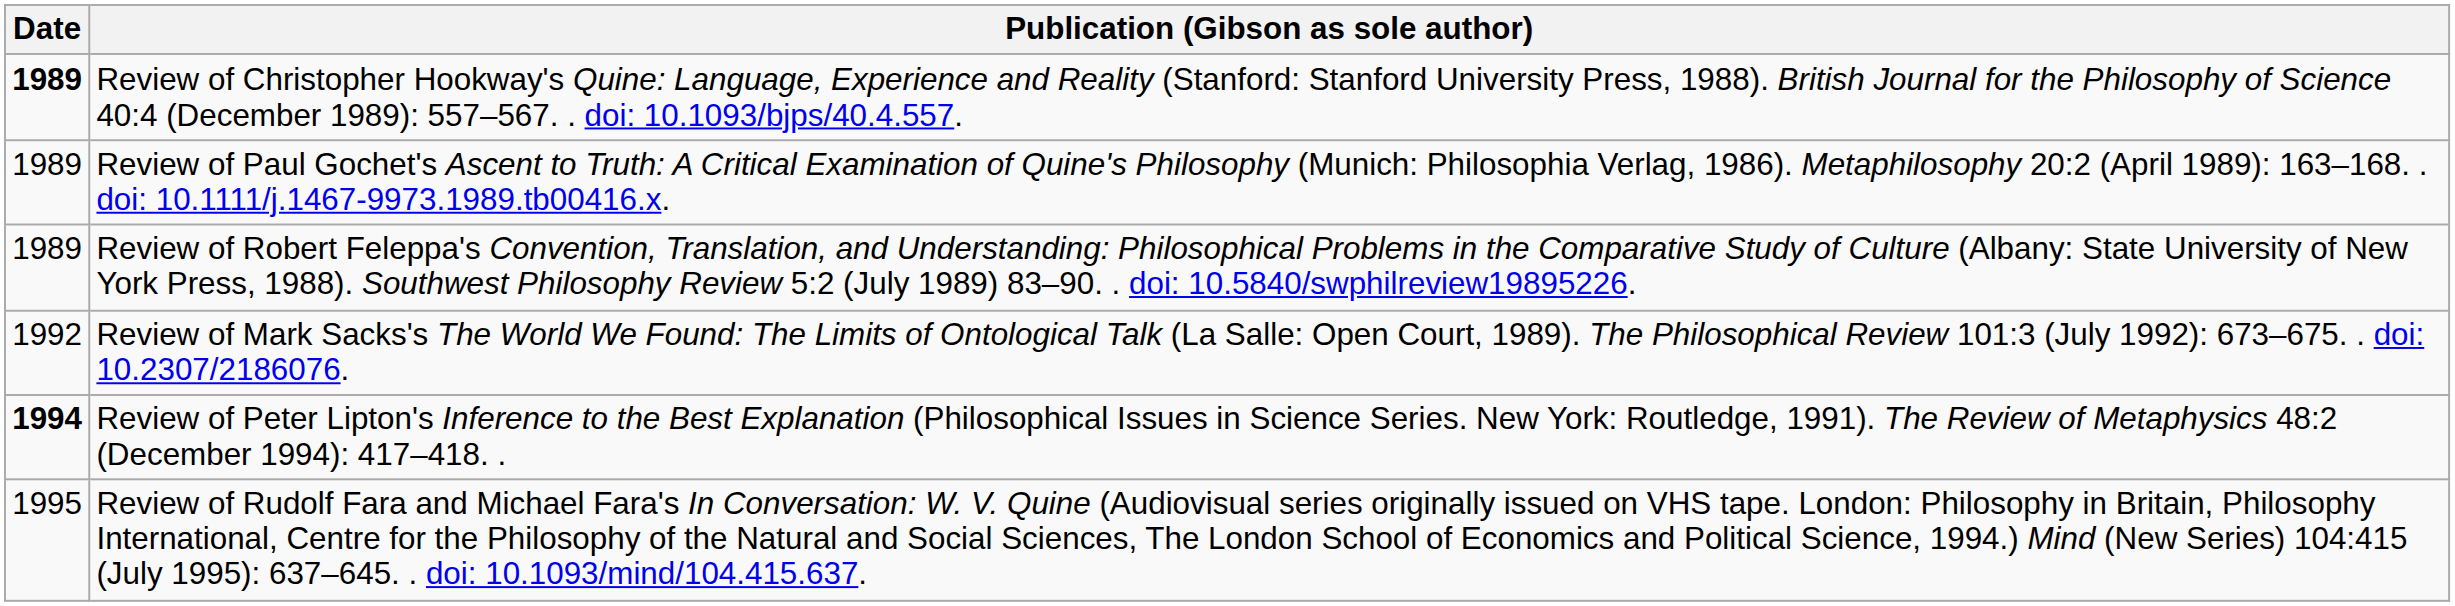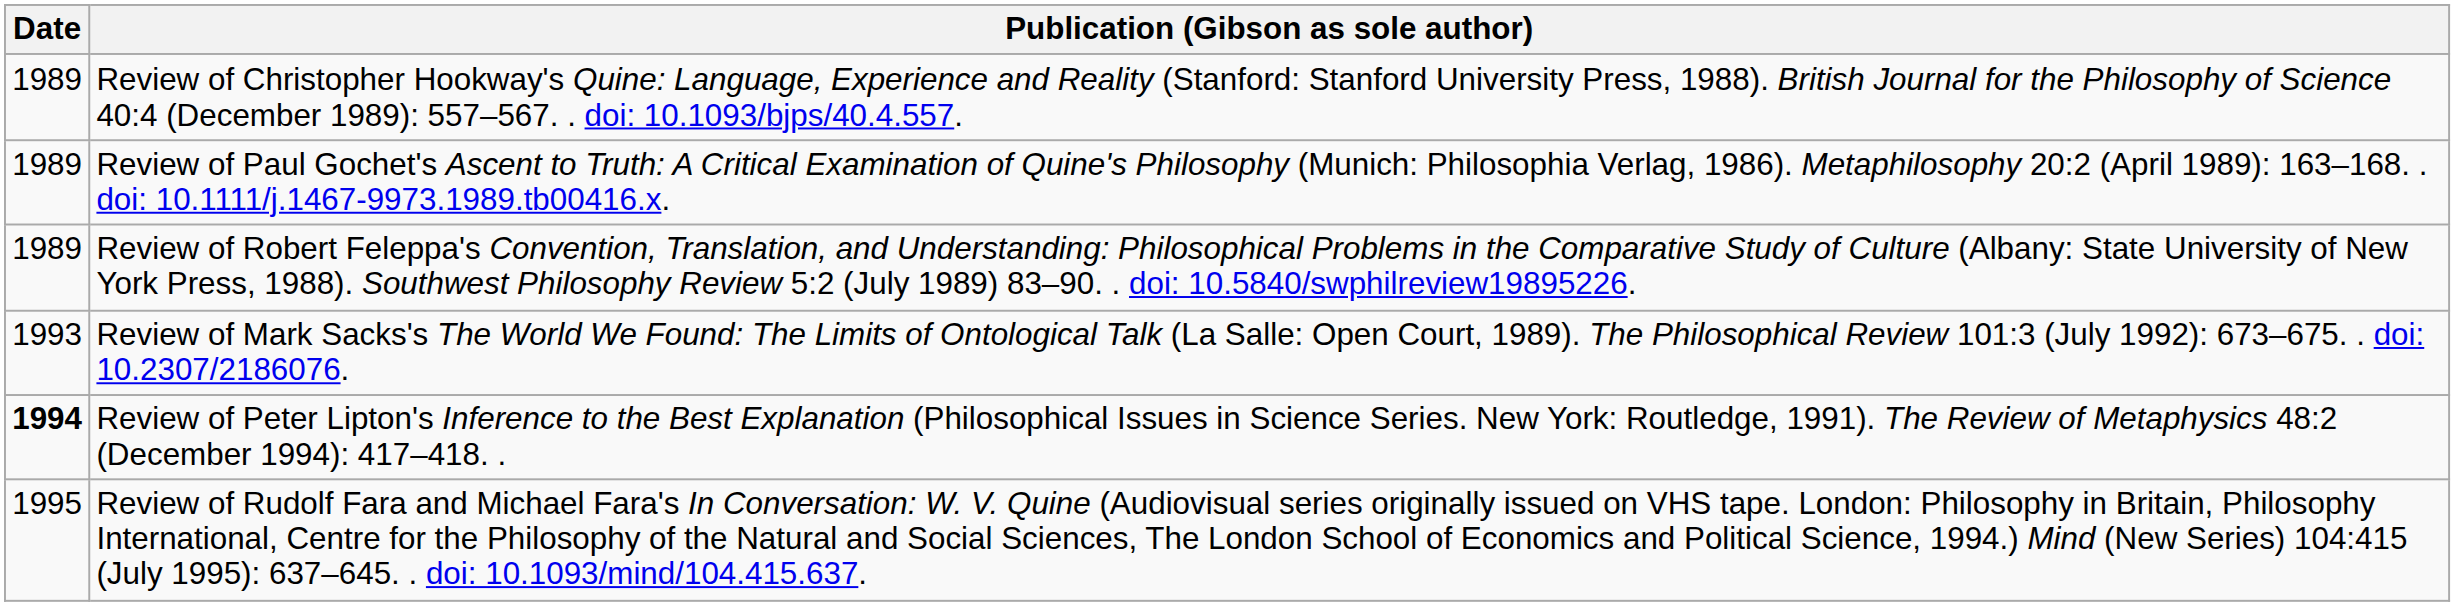(47, 79) bold -> (47, 79) normal
(47, 334) 1992 -> (47, 334) 1993
